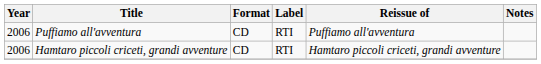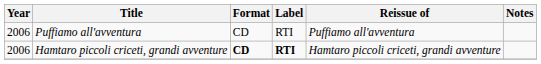(241, 50) normal -> (241, 50) bold
(284, 50) normal -> (285, 50) bold
